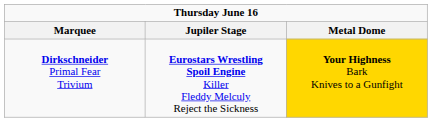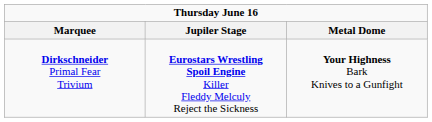(357, 72) gold background -> (357, 72) no background
